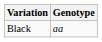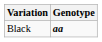(58, 28) normal -> (58, 28) bold
